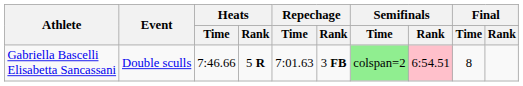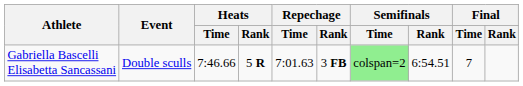(431, 63) pink background -> (431, 63) no background
(469, 63) 8 -> (469, 63) 7
